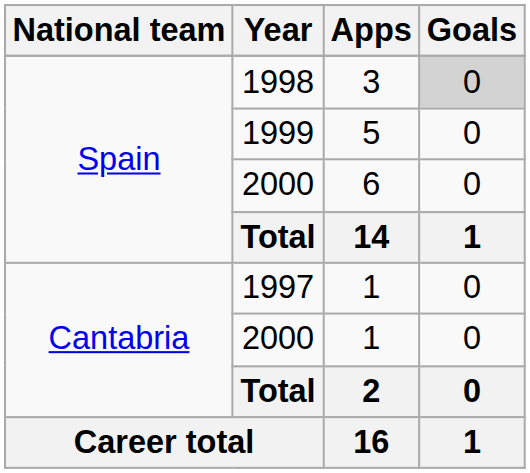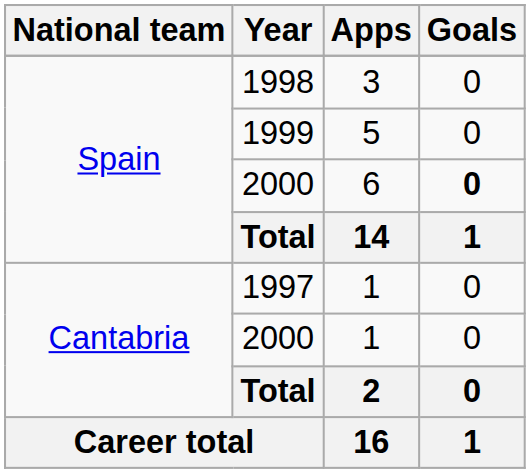(472, 81) lightgrey background -> (472, 81) no background
(472, 184) normal -> (472, 184) bold
